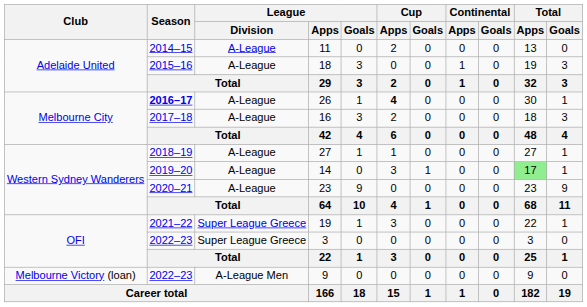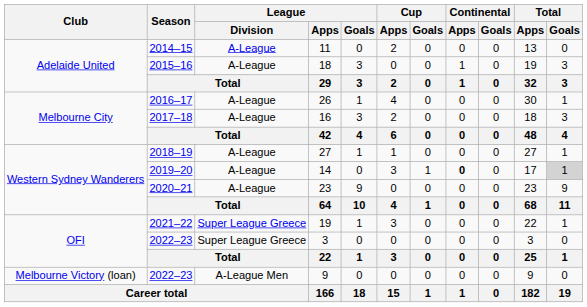(171, 100) bold -> (171, 100) normal
(393, 100) bold -> (393, 100) normal
(462, 170) normal -> (462, 170) bold
(530, 170) lightgreen background -> (530, 170) no background
(565, 170) no background -> (565, 170) lightgrey background
